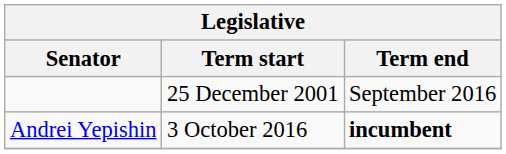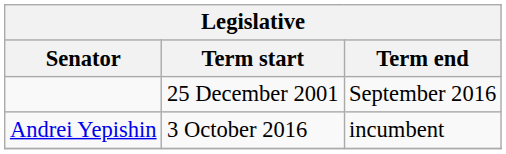(400, 129) bold -> (397, 129) normal
